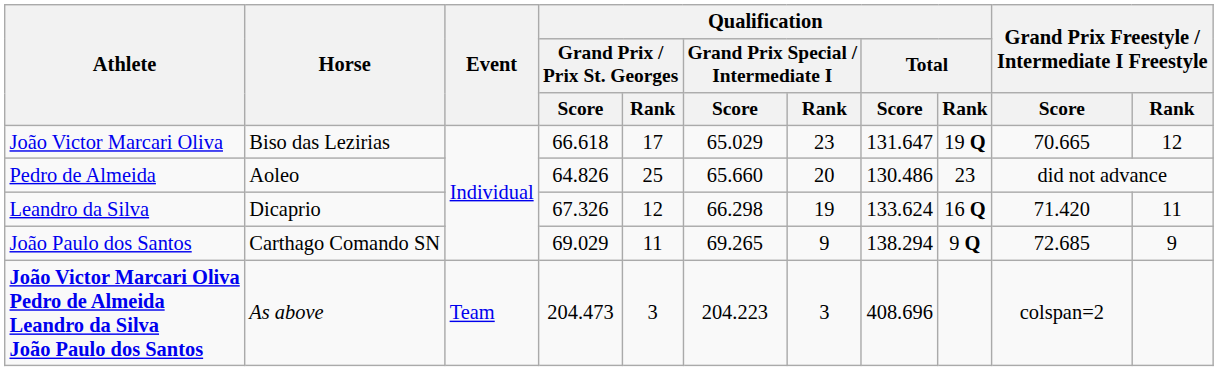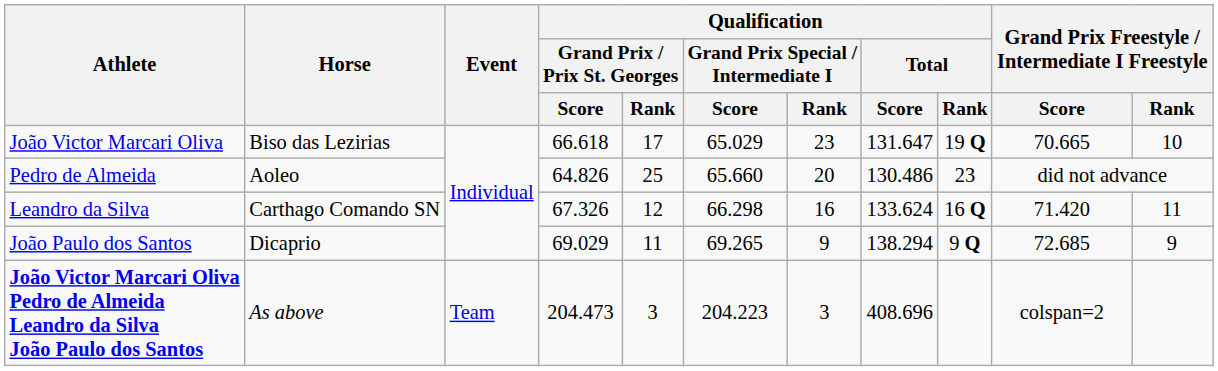(1172, 142) 12 -> (1172, 142) 10
(285, 209) Dicaprio -> (345, 209) Carthago Comando SN
(824, 209) 19 -> (824, 209) 16
(345, 243) Carthago Comando SN -> (285, 243) Dicaprio
